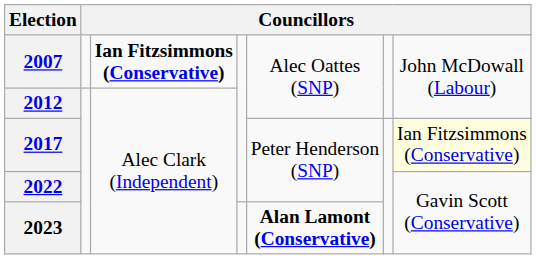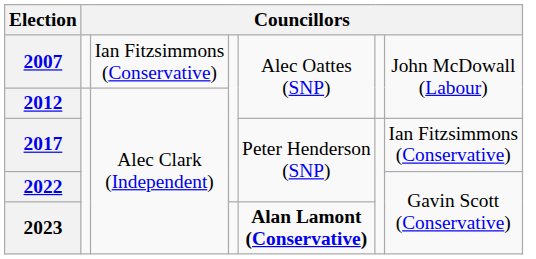(164, 61) bold -> (159, 61) normal
(462, 144) lightyellow background -> (453, 144) no background
